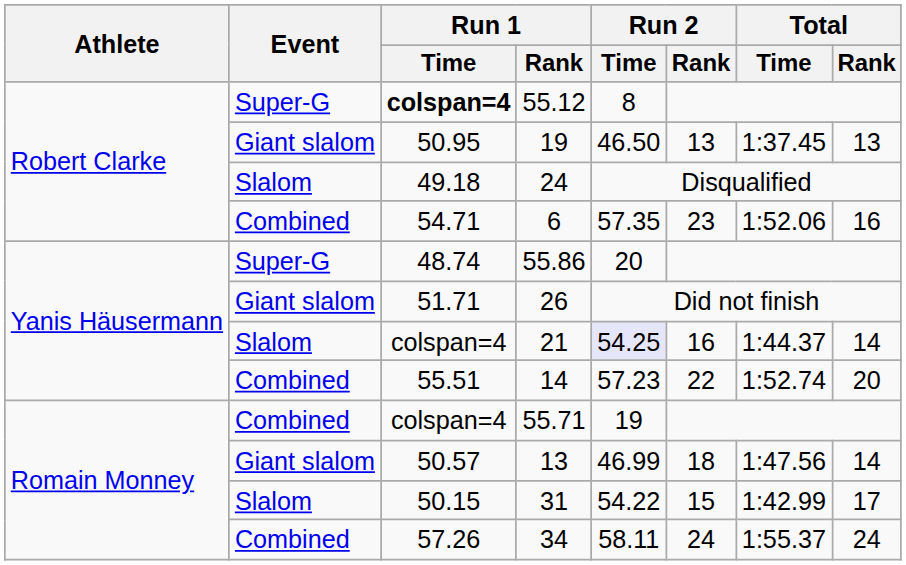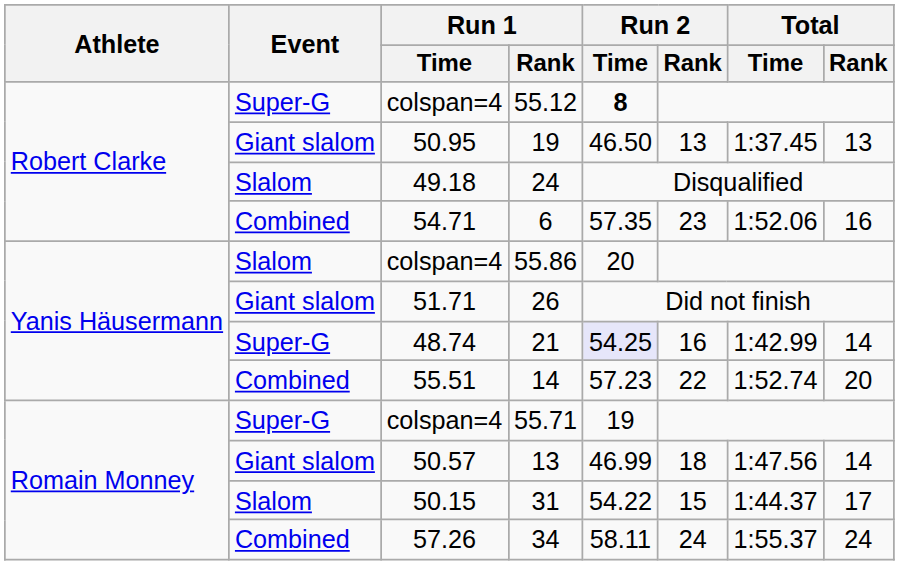(449, 103) bold -> (444, 103) normal
(629, 103) normal -> (620, 103) bold
(283, 262) Super-G -> (273, 262) Slalom
(449, 262) 48.74 -> (444, 262) colspan=4
(273, 341) Slalom -> (283, 341) Super-G
(449, 341) colspan=4 -> (444, 341) 48.74
(784, 341) 1:44.37 -> (776, 341) 1:42.99
(292, 421) Combined -> (283, 421) Super-G
(784, 501) 1:42.99 -> (776, 501) 1:44.37
